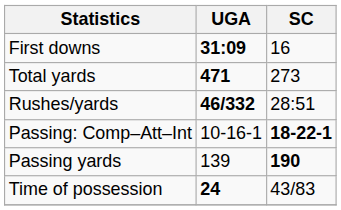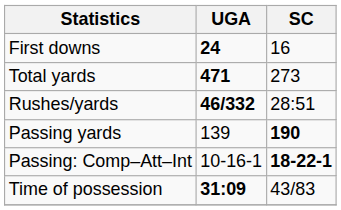(223, 48) 31:09 -> (210, 48) 24
rows swapped: (65, 161) <-> (100, 133)
(210, 190) 24 -> (223, 190) 31:09
